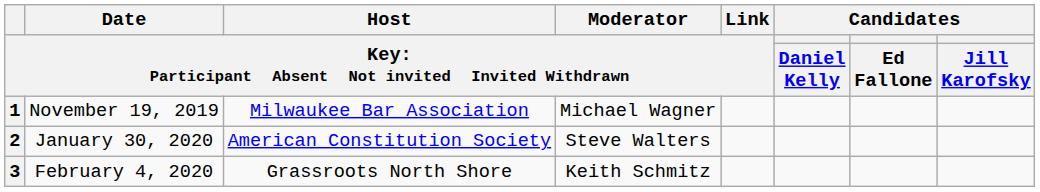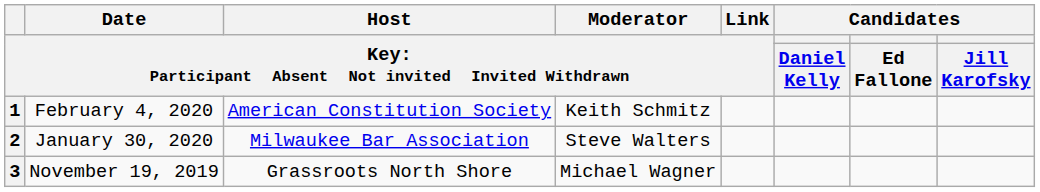(124, 111) November 19, 2019 -> (124, 111) February 4, 2020
(389, 111) Milwaukee Bar Association -> (389, 111) American Constitution Society
(638, 111) Michael Wagner -> (638, 111) Keith Schmitz
(389, 141) American Constitution Society -> (389, 141) Milwaukee Bar Association
(124, 171) February 4, 2020 -> (124, 171) November 19, 2019
(638, 171) Keith Schmitz -> (638, 171) Michael Wagner
